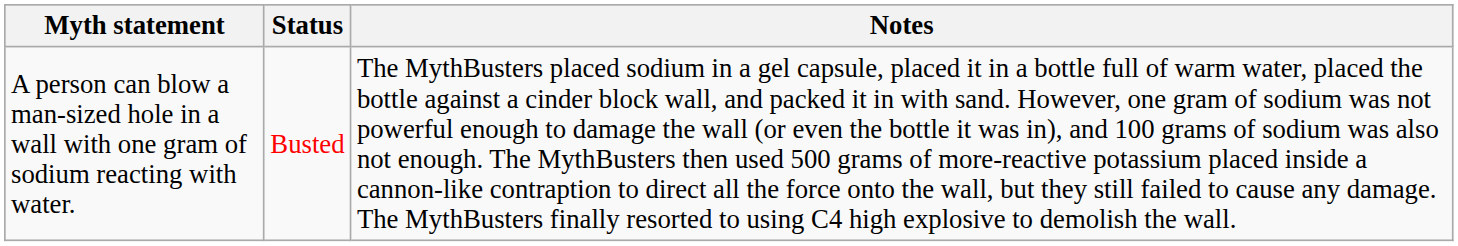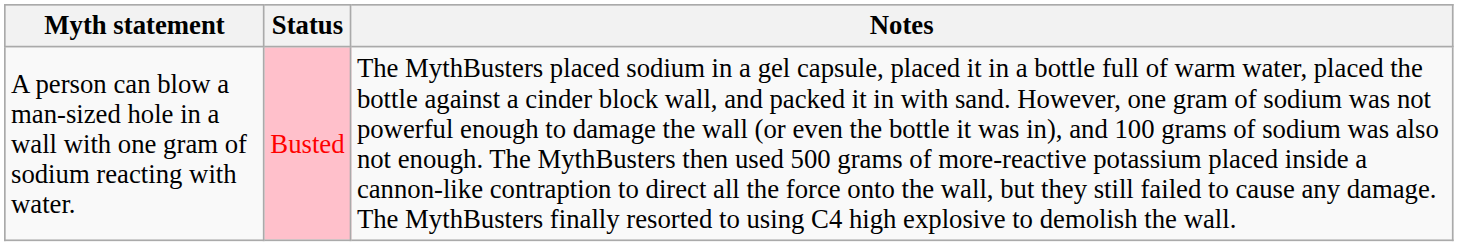(307, 143) no background -> (307, 143) pink background
